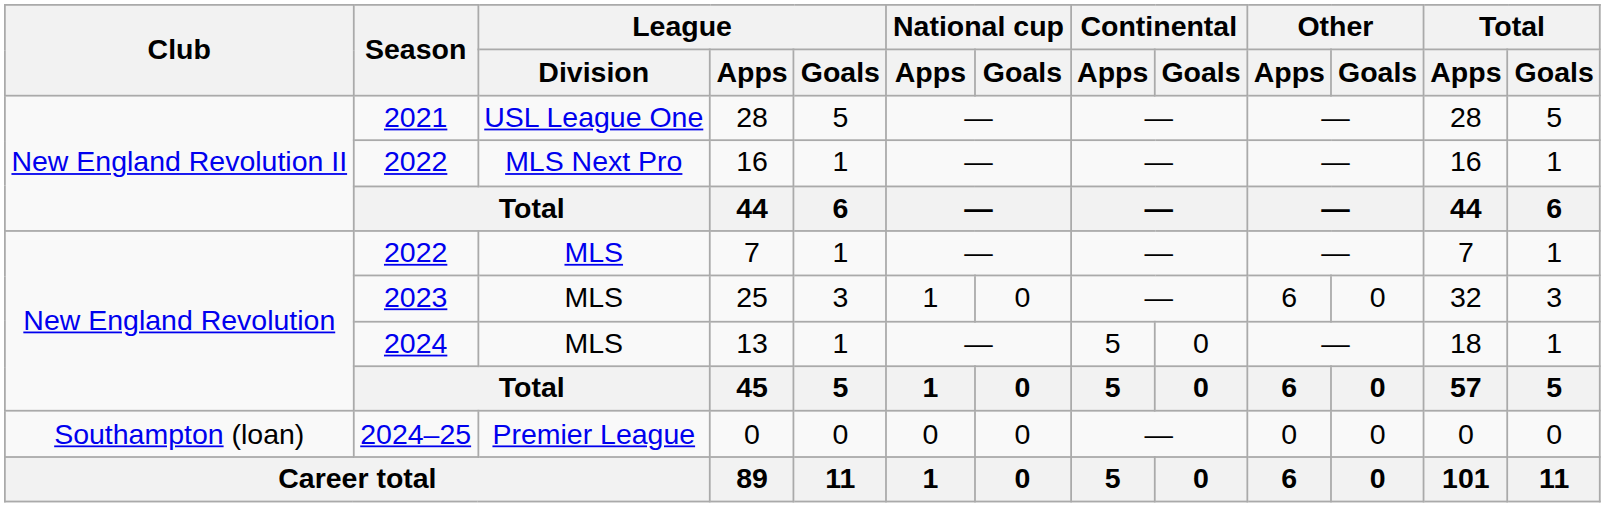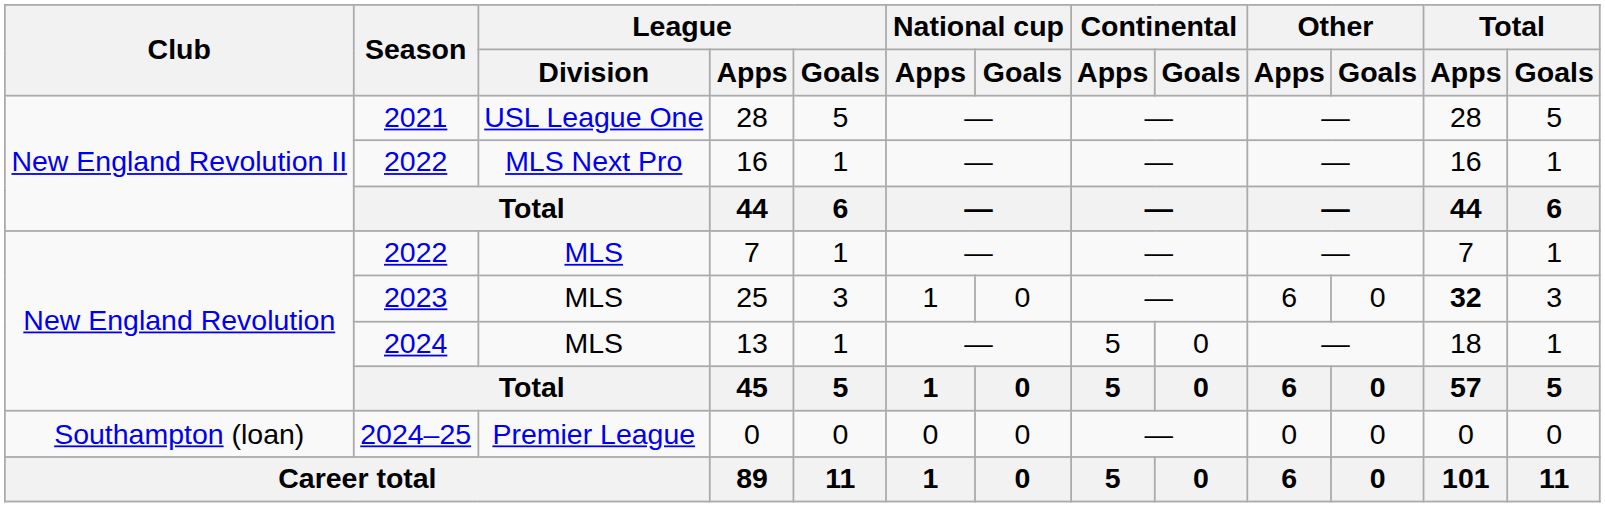(1466, 298) normal -> (1466, 298) bold
